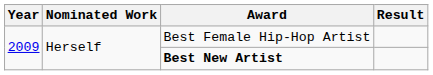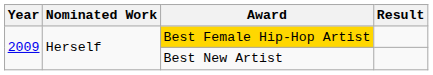(267, 37) no background -> (267, 37) gold background
(223, 59) bold -> (223, 59) normal
